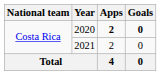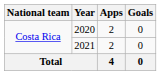(111, 29) bold -> (111, 29) normal
(140, 29) bold -> (140, 29) normal
